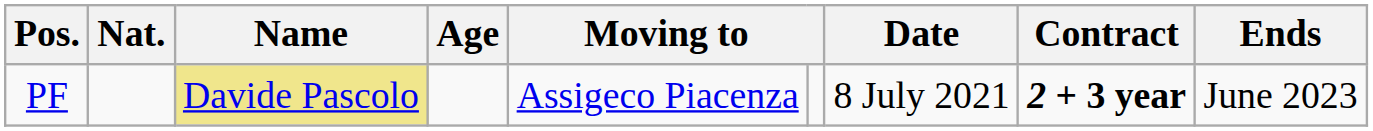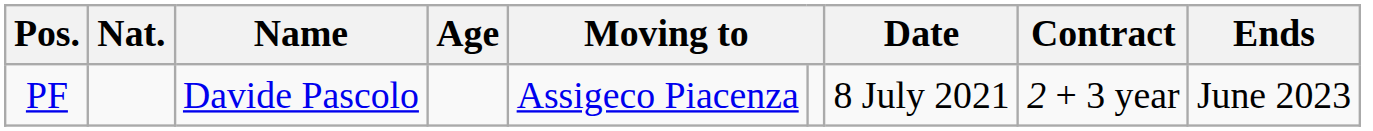(301, 94) khaki background -> (301, 94) no background
(1107, 94) bold -> (1103, 94) normal
